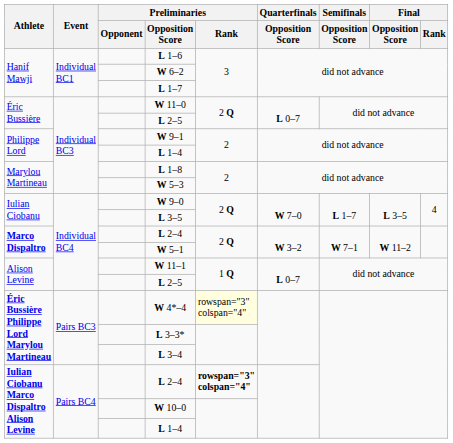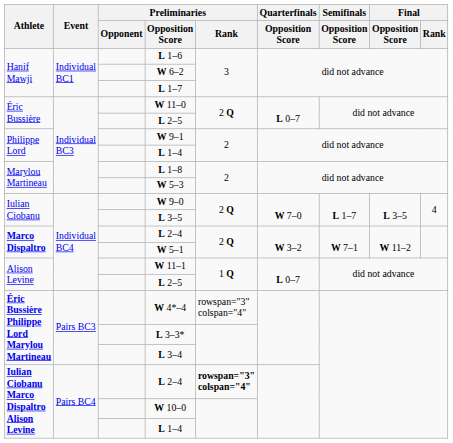(224, 308) lightyellow background -> (224, 308) no background
